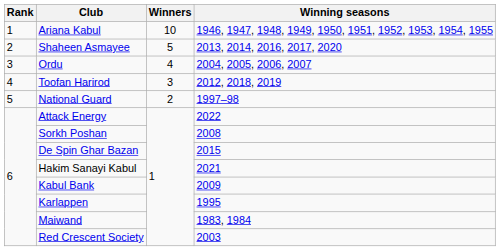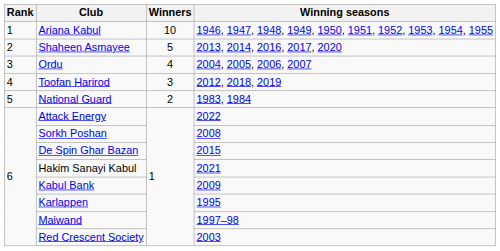(218, 99) 1997–98 -> (224, 99) 1983, 1984
(224, 220) 1983, 1984 -> (218, 220) 1997–98
